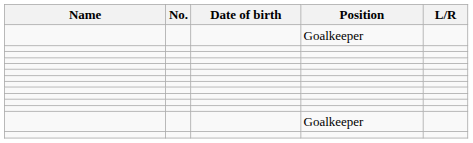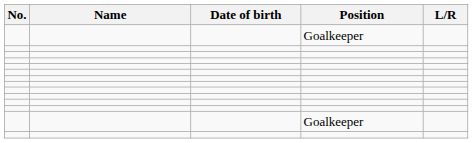columns swapped: (178, 14) <-> (85, 14)
